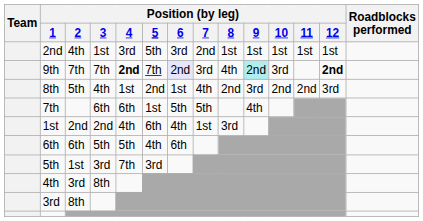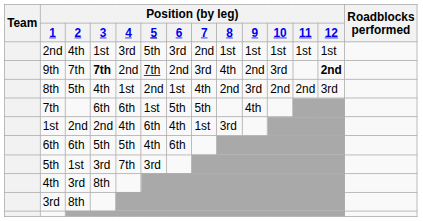(102, 70) normal -> (102, 70) bold
(129, 70) bold -> (128, 70) normal
(180, 70) lavender background -> (179, 70) no background
(256, 70) paleturquoise background -> (255, 70) no background
